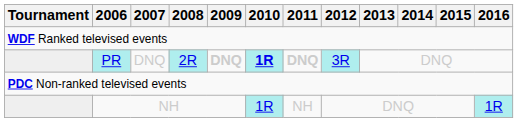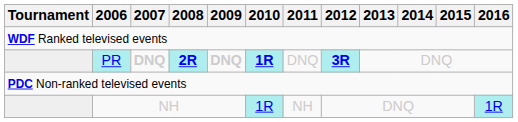(150, 60) normal -> (150, 60) bold
(188, 60) normal -> (188, 60) bold
(303, 60) bold -> (303, 60) normal
(341, 60) normal -> (341, 60) bold
